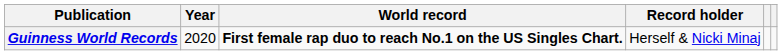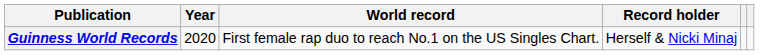(423, 38) bold -> (411, 38) normal
